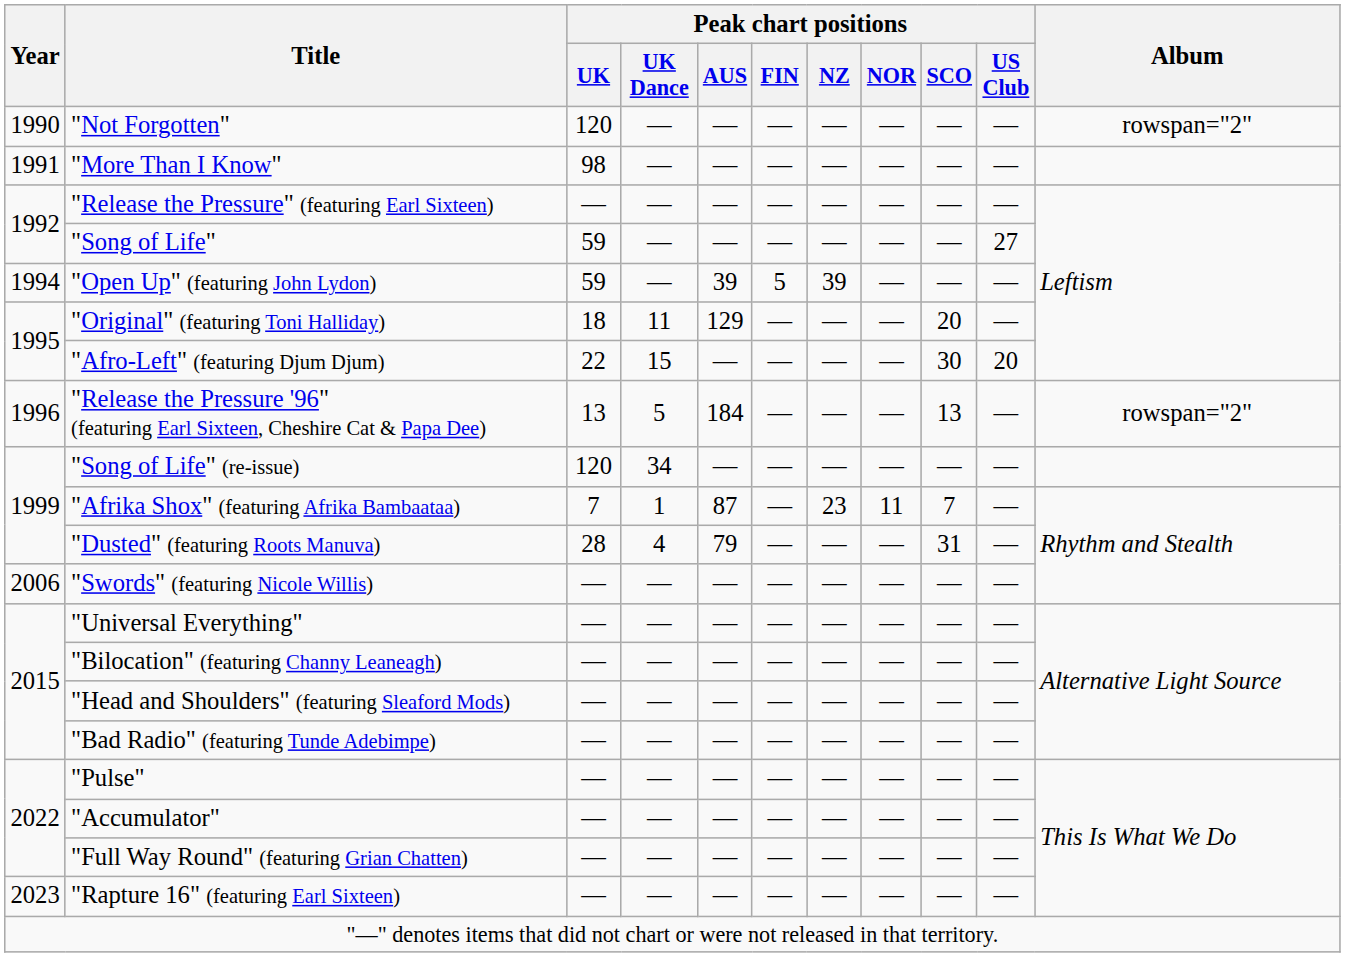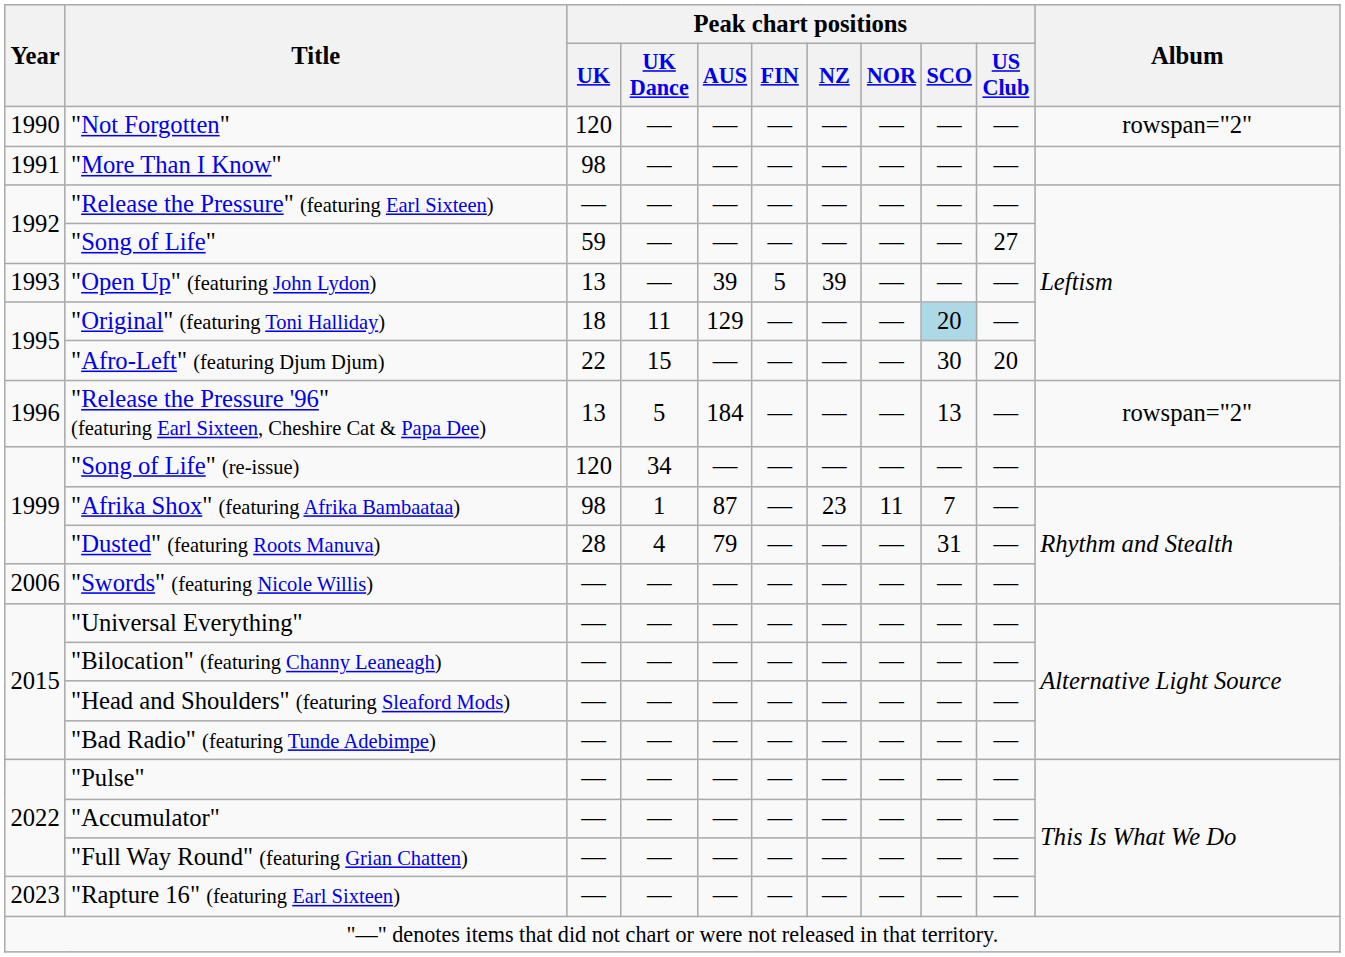(35, 282) 1994 -> (35, 282) 1993
(593, 282) 59 -> (593, 282) 13
(949, 321) no background -> (949, 321) lightblue background
(593, 505) 7 -> (593, 505) 98
